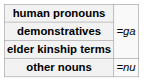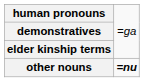(126, 67) normal -> (127, 67) bold
